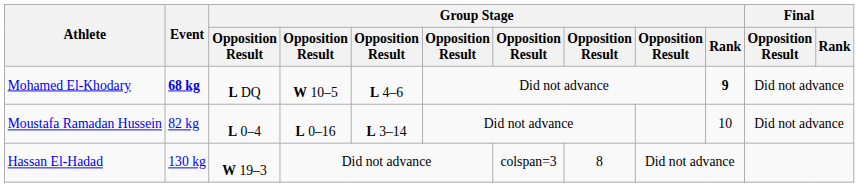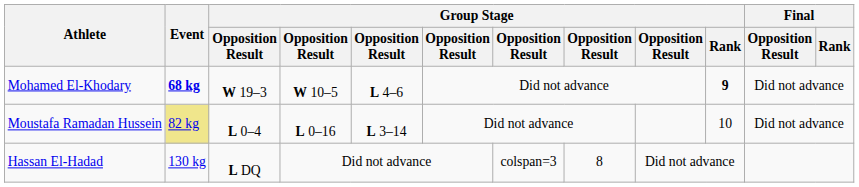(245, 93) L DQ -> (245, 93) W 19–3
(184, 124) no background -> (184, 124) khaki background
(245, 171) W 19–3 -> (245, 171) L DQ
